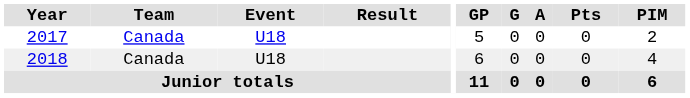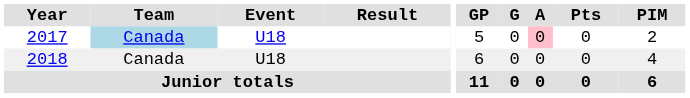(154, 37) no background -> (154, 37) lightblue background
(540, 37) no background -> (540, 37) pink background
